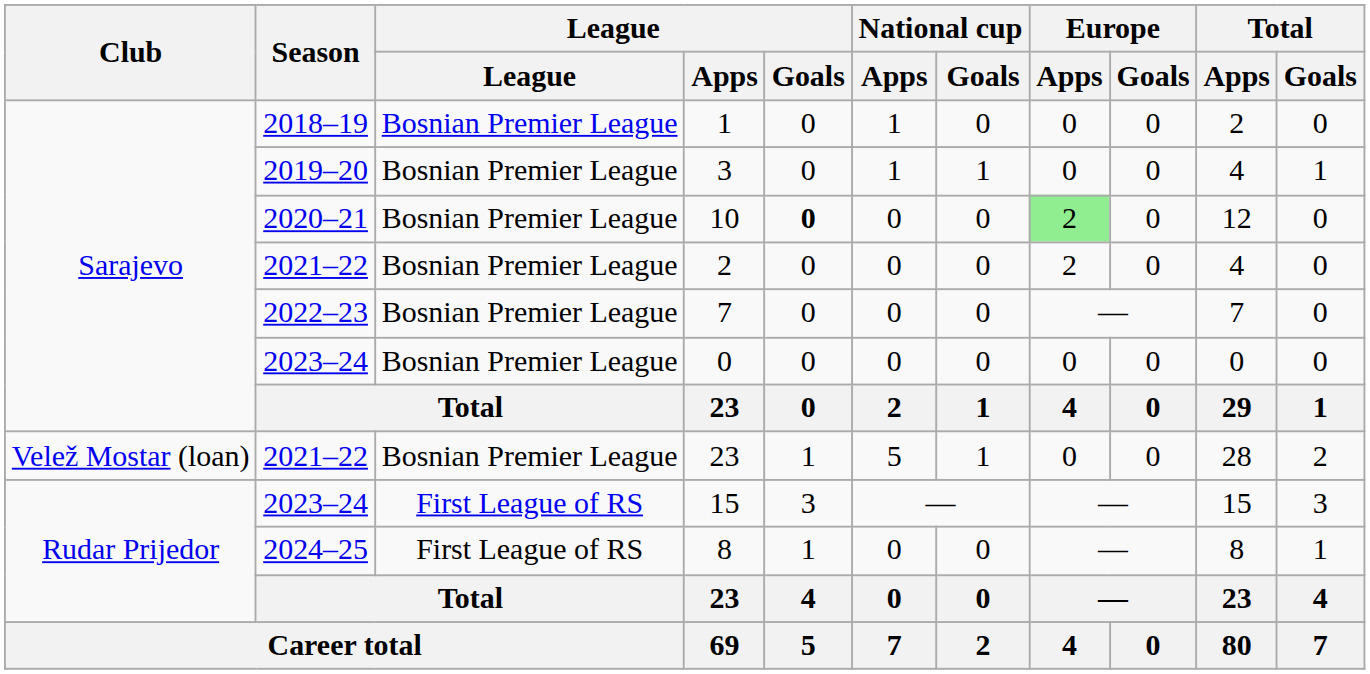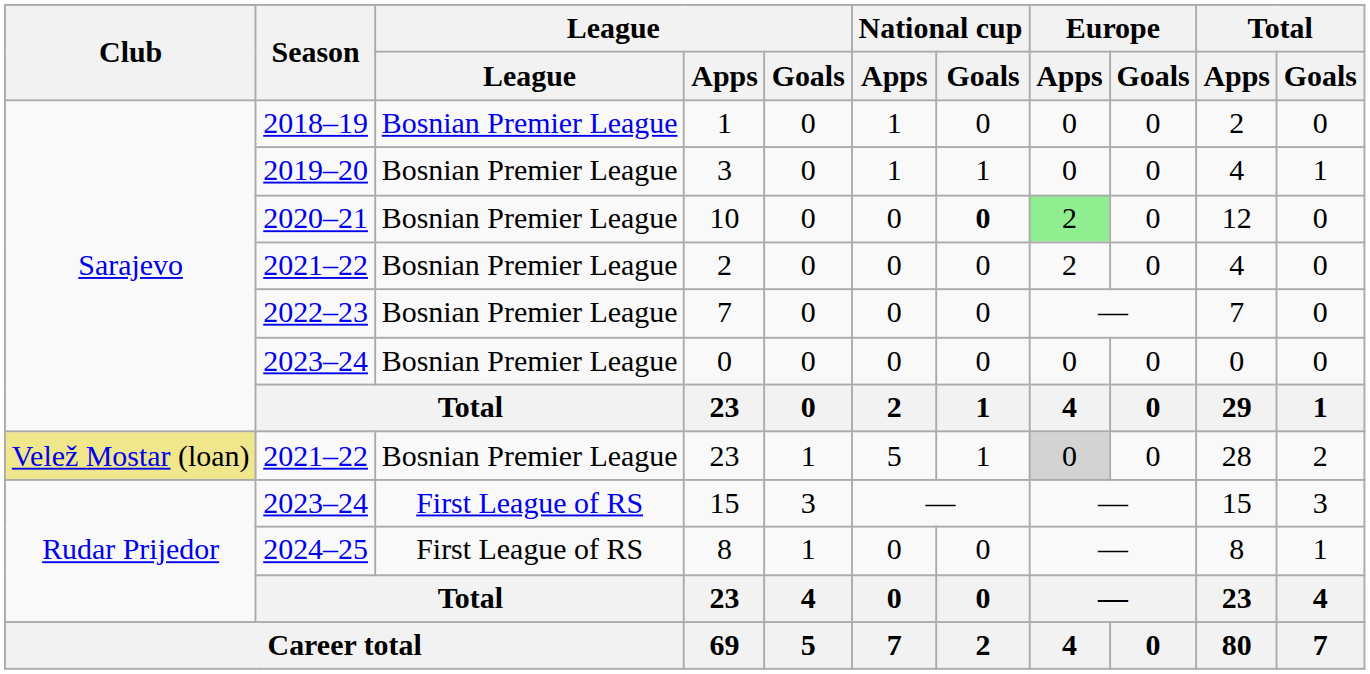(808, 218) bold -> (808, 218) normal
(983, 218) normal -> (983, 218) bold
(131, 455) no background -> (131, 455) khaki background
(1069, 455) no background -> (1069, 455) lightgrey background
